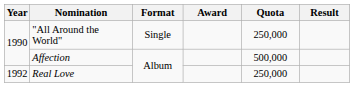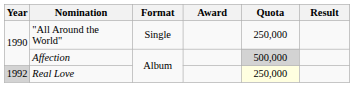(270, 57) no background -> (270, 57) lightgrey background
(17, 73) no background -> (17, 73) lightgrey background
(270, 73) no background -> (270, 73) lightyellow background
